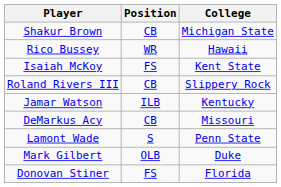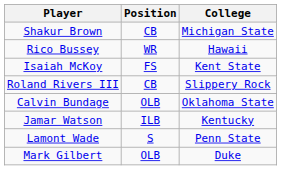+ row: (63, 102)
- row: (63, 120)
- row: (63, 173)
